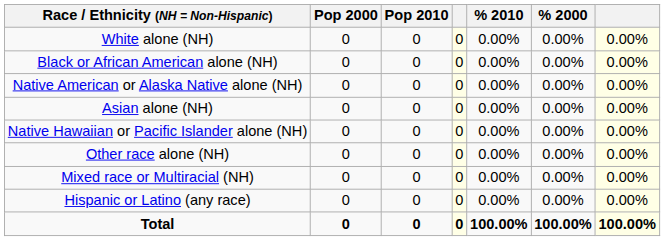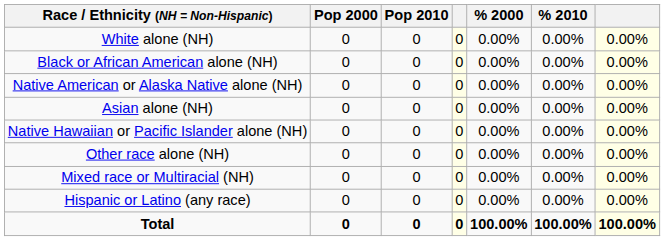columns swapped: (563, 16) <-> (499, 16)
